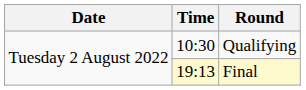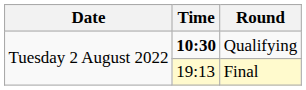(196, 44) normal -> (196, 44) bold
